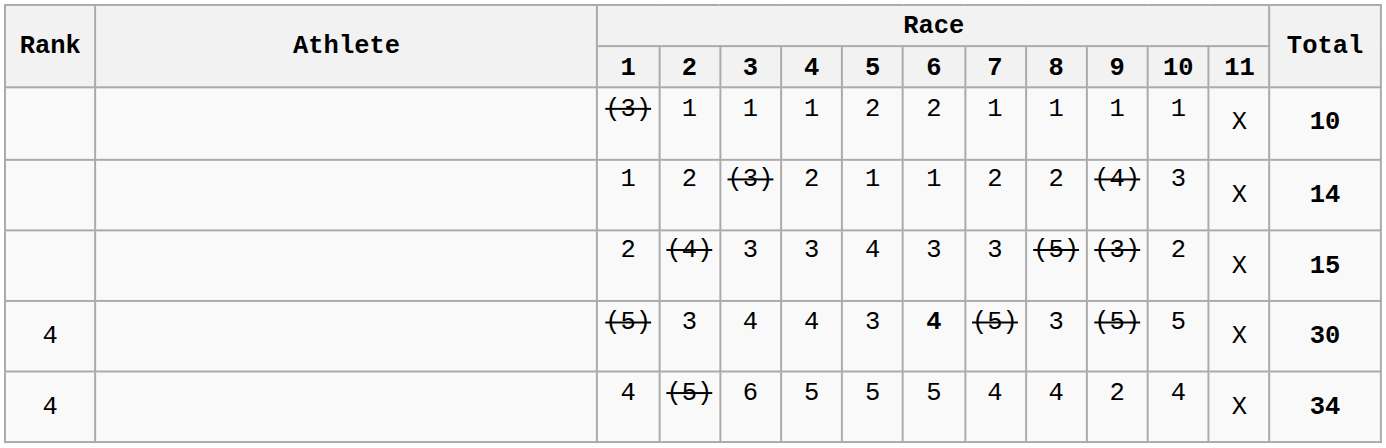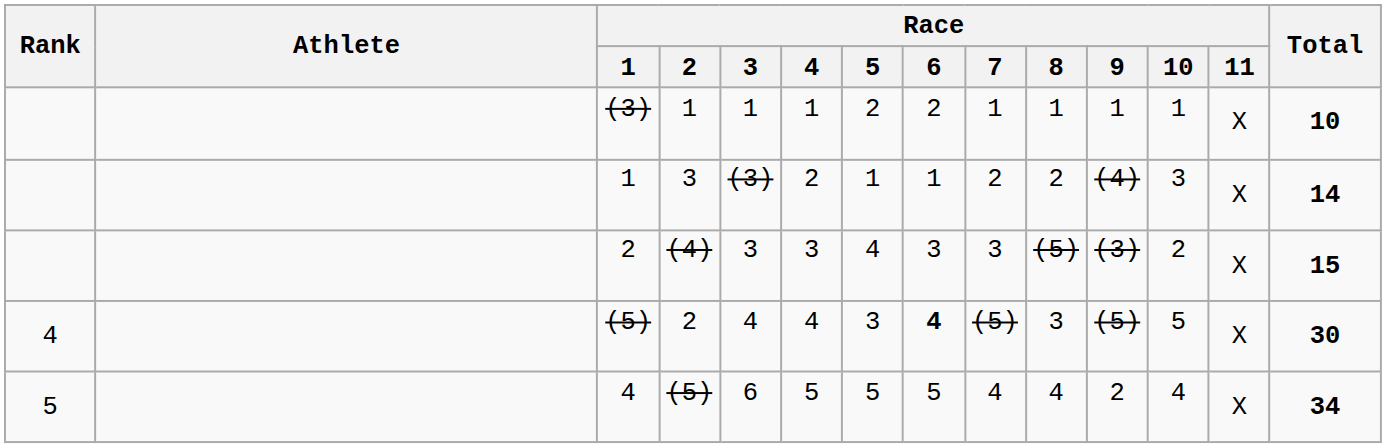(689, 194) 2 -> (689, 194) 3
(689, 336) 3 -> (689, 336) 2
(50, 407) 4 -> (50, 407) 5
